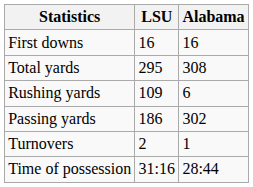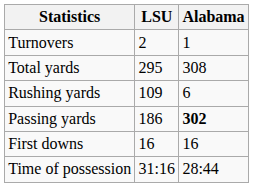rows swapped: (46, 42) <-> (41, 144)
(194, 118) normal -> (194, 118) bold
